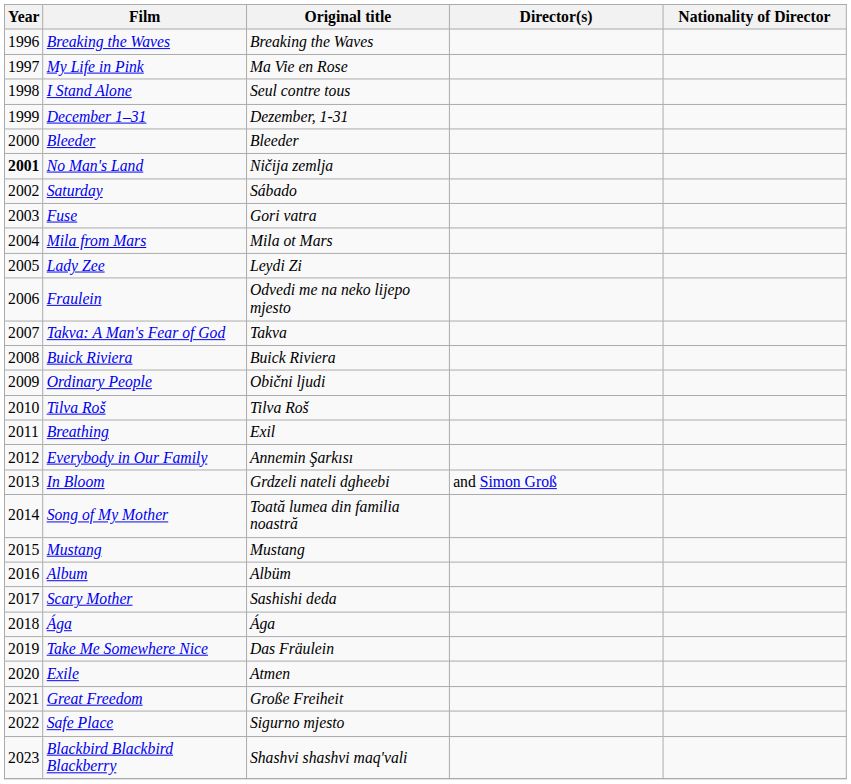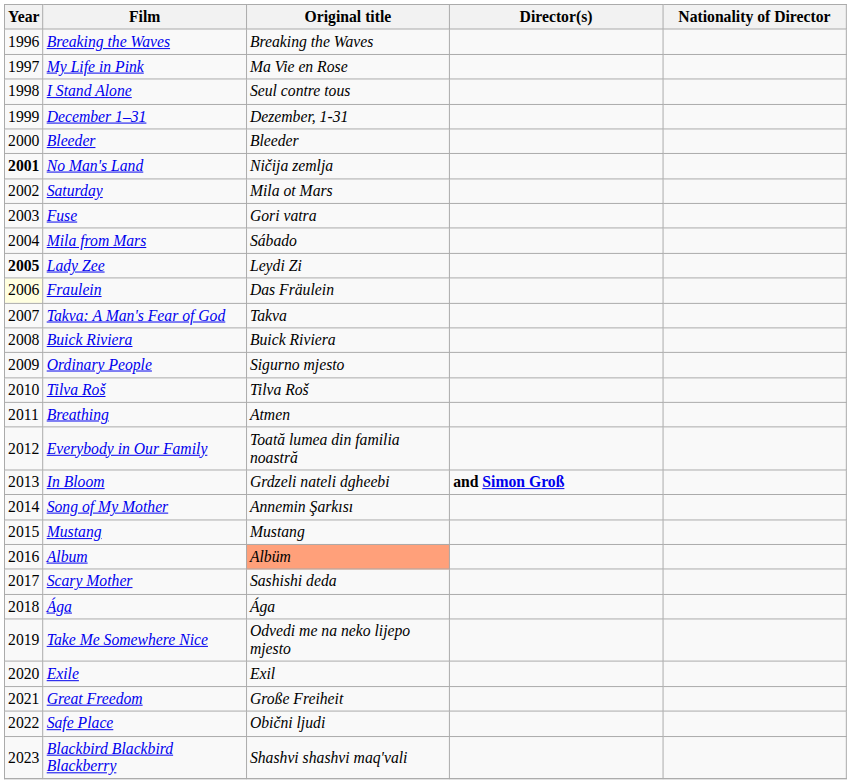(273, 191) Sábado -> (291, 191) Mila ot Mars
(291, 240) Mila ot Mars -> (273, 240) Sábado
(24, 265) normal -> (24, 265) bold
(24, 299) no background -> (24, 290) lightyellow background
(330, 299) Odvedi me na neko lijepo mjesto -> (292, 290) Das Fräulein
(288, 382) Obični ljudi -> (297, 365) Sigurno mjesto
(263, 432) Exil -> (270, 414) Atmen
(302, 457) Annemin Şarkısı -> (325, 448) Toată lumea din familia noastră
(505, 482) normal -> (509, 482) bold
(325, 515) Toată lumea din familia noastră -> (302, 507) Annemin Şarkısı
(270, 574) no background -> (270, 556) lightsalmon background
(292, 649) Das Fräulein -> (330, 640) Odvedi me na neko lijepo mjesto
(270, 673) Atmen -> (263, 673) Exil
(297, 723) Sigurno mjesto -> (288, 723) Obični ljudi
